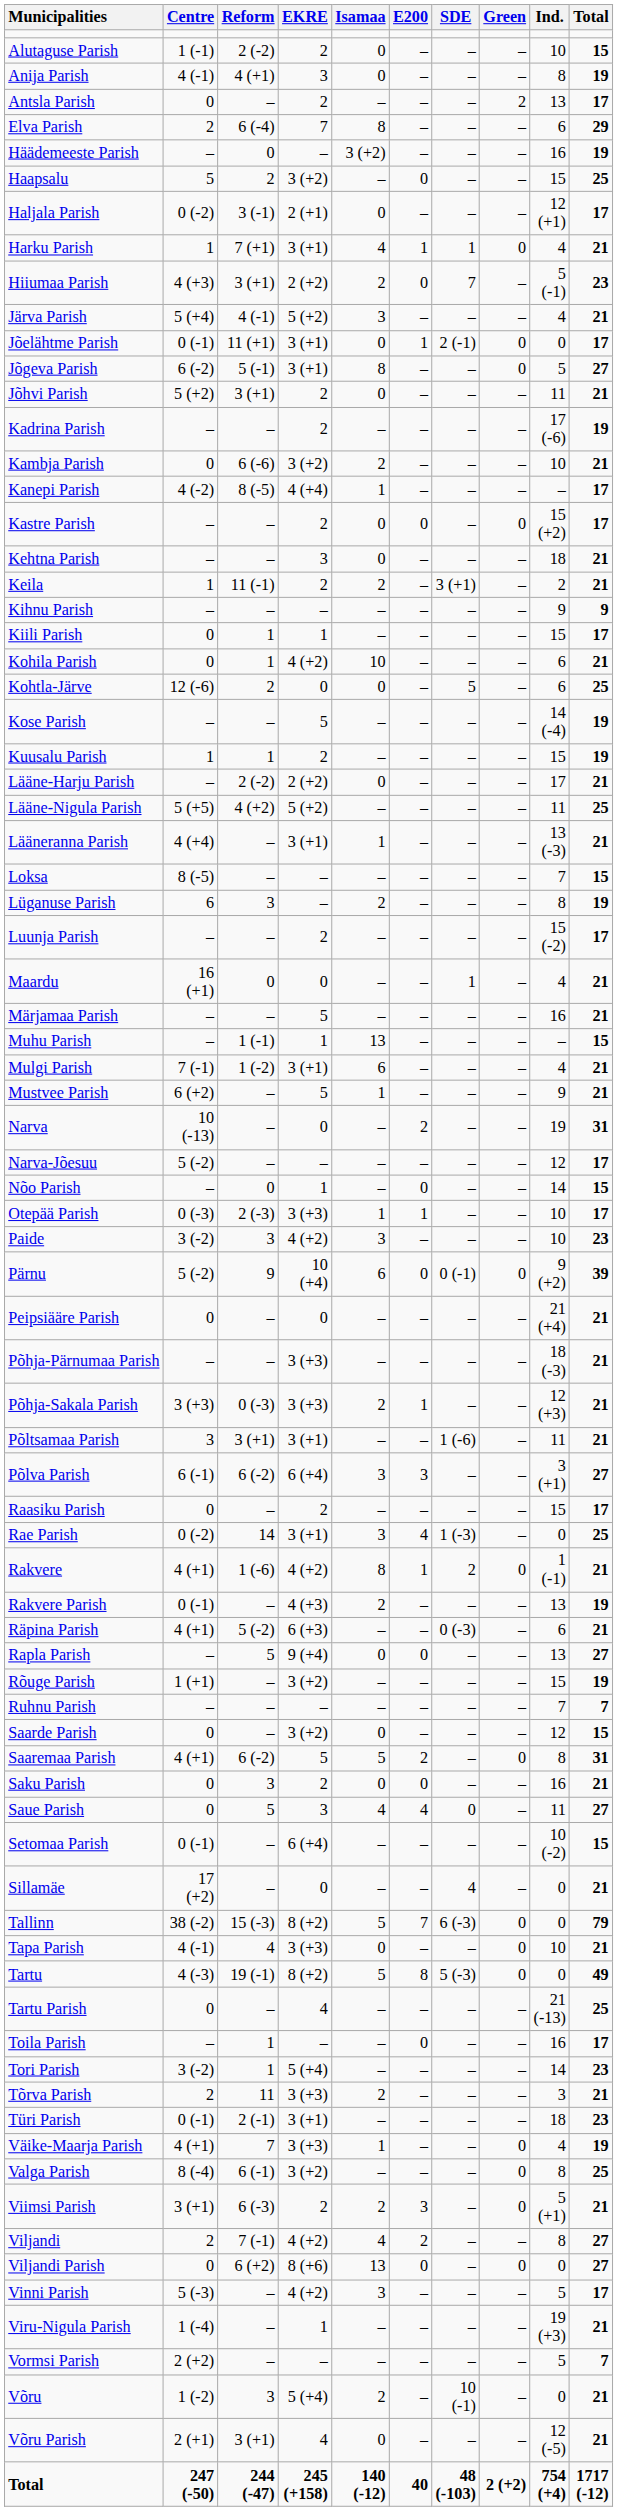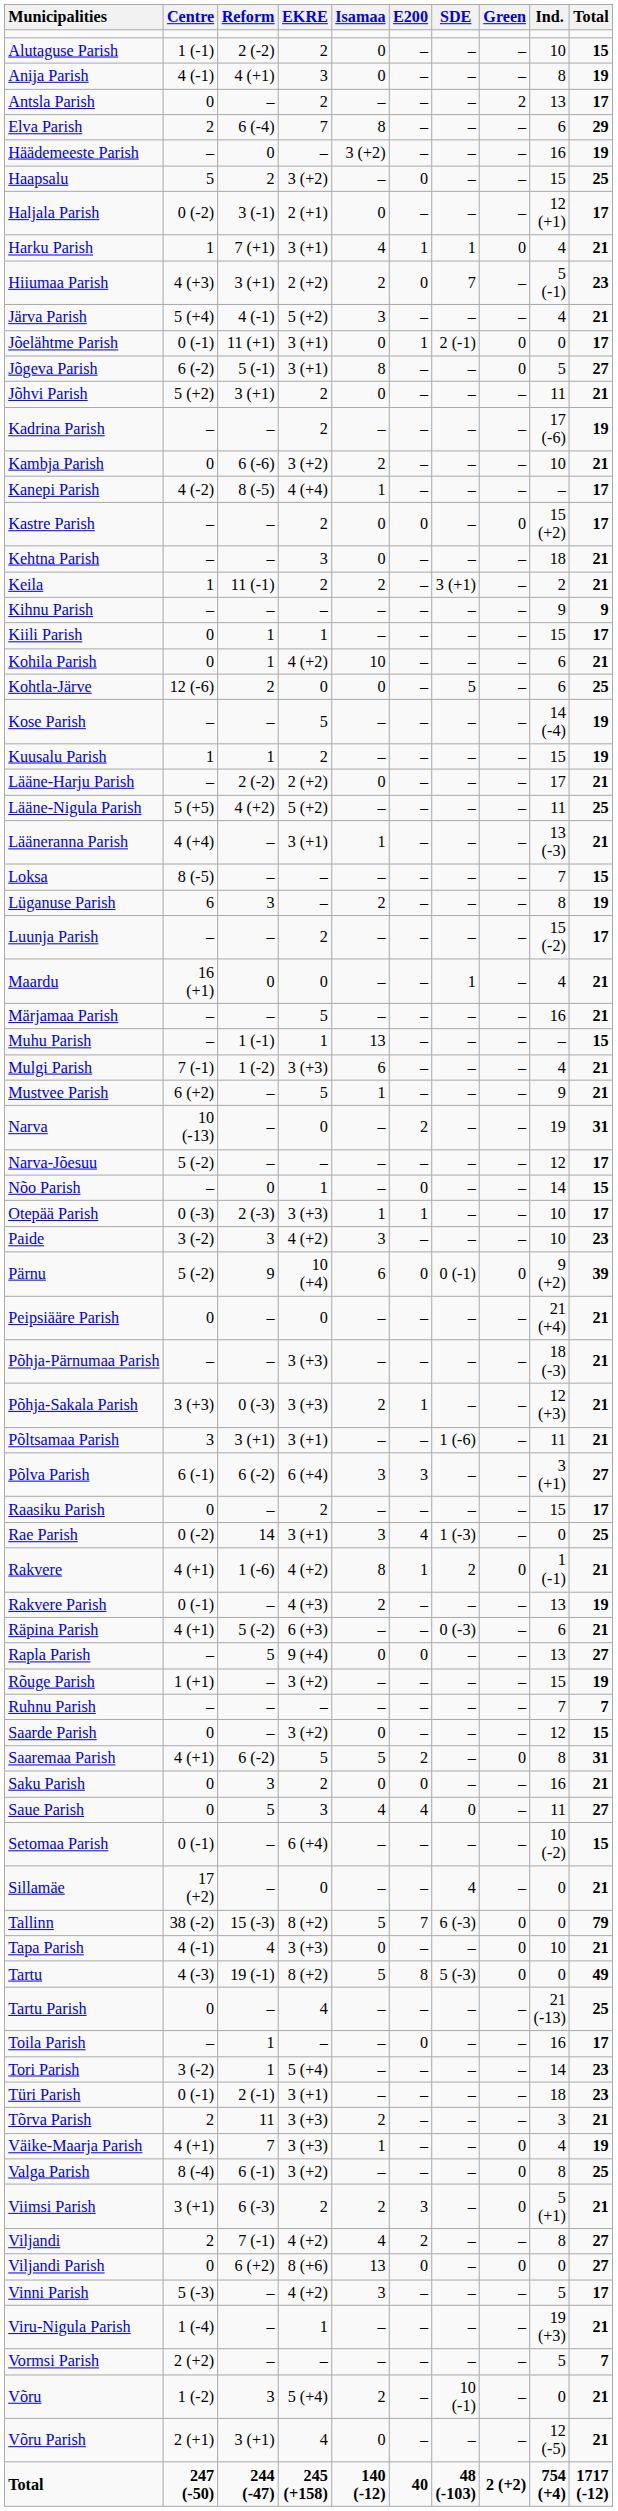(308, 1067) 3 (+1) -> (308, 1067) 3 (+3)
rows swapped: (50, 2094) <-> (44, 2120)
